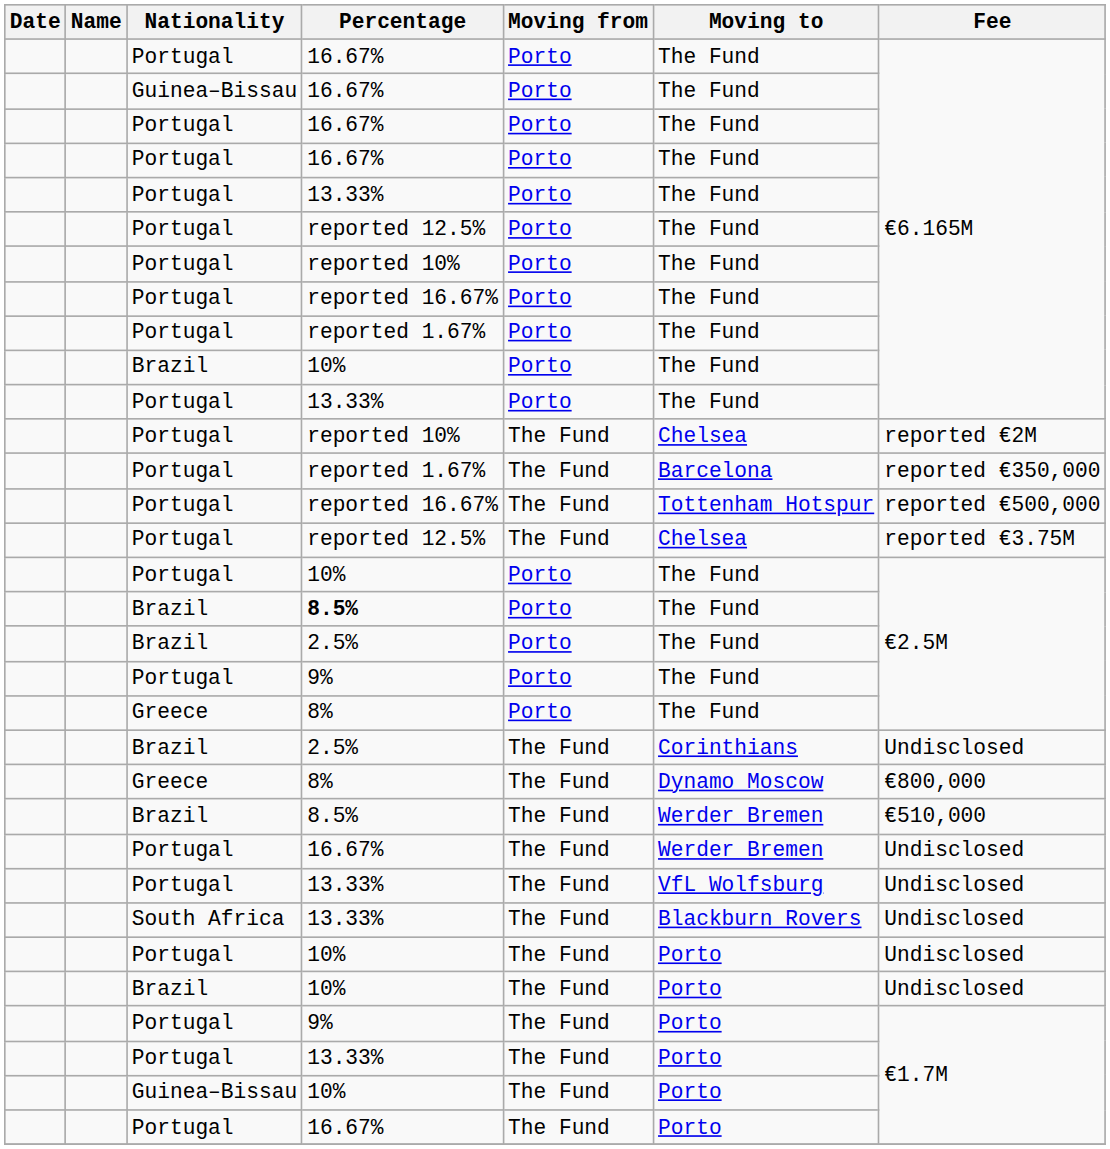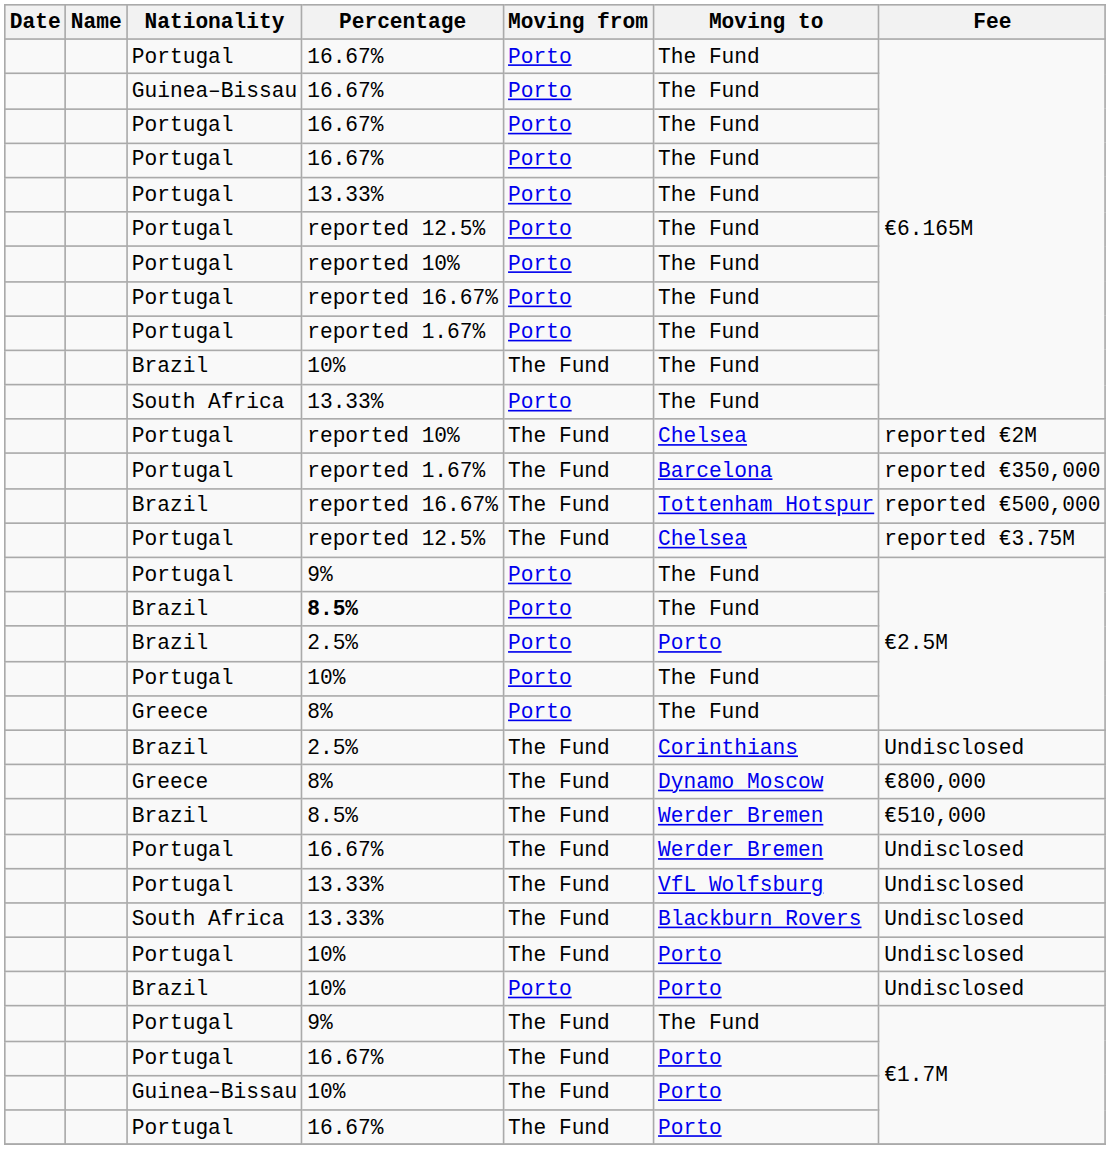(540, 367) Porto -> (559, 367) The Fund
(183, 402) Portugal -> (208, 402) South Africa
(183, 506) Portugal -> (170, 506) Brazil
(326, 575) 10% -> (320, 575) 9%
(709, 644) The Fund -> (690, 644) Porto
(320, 678) 9% -> (326, 678) 10%
(559, 989) The Fund -> (540, 989) Porto
(690, 1024) Porto -> (709, 1024) The Fund
(345, 1058) 13.33% -> (345, 1058) 16.67%
